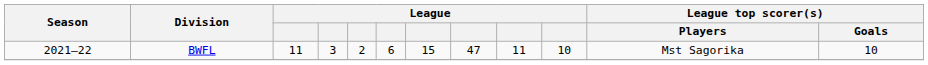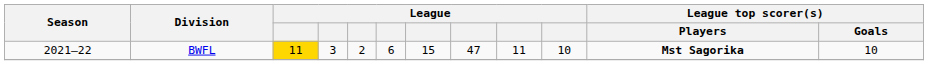(296, 51) no background -> (296, 51) gold background
(703, 51) normal -> (703, 51) bold
